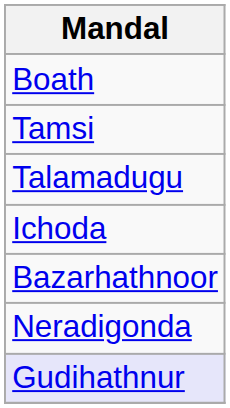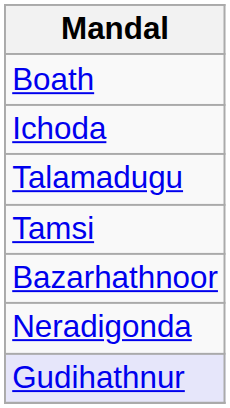(53, 128) Tamsi -> (59, 128) Ichoda
(59, 228) Ichoda -> (53, 228) Tamsi
